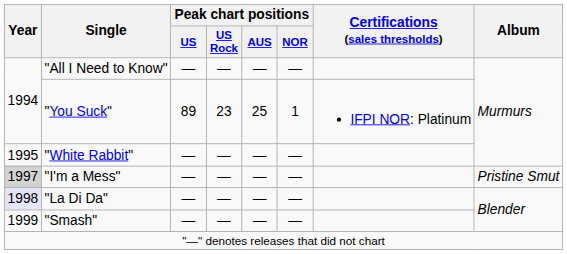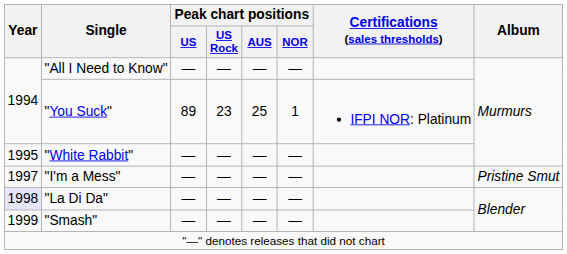(23, 176) lightgrey background -> (23, 176) no background
